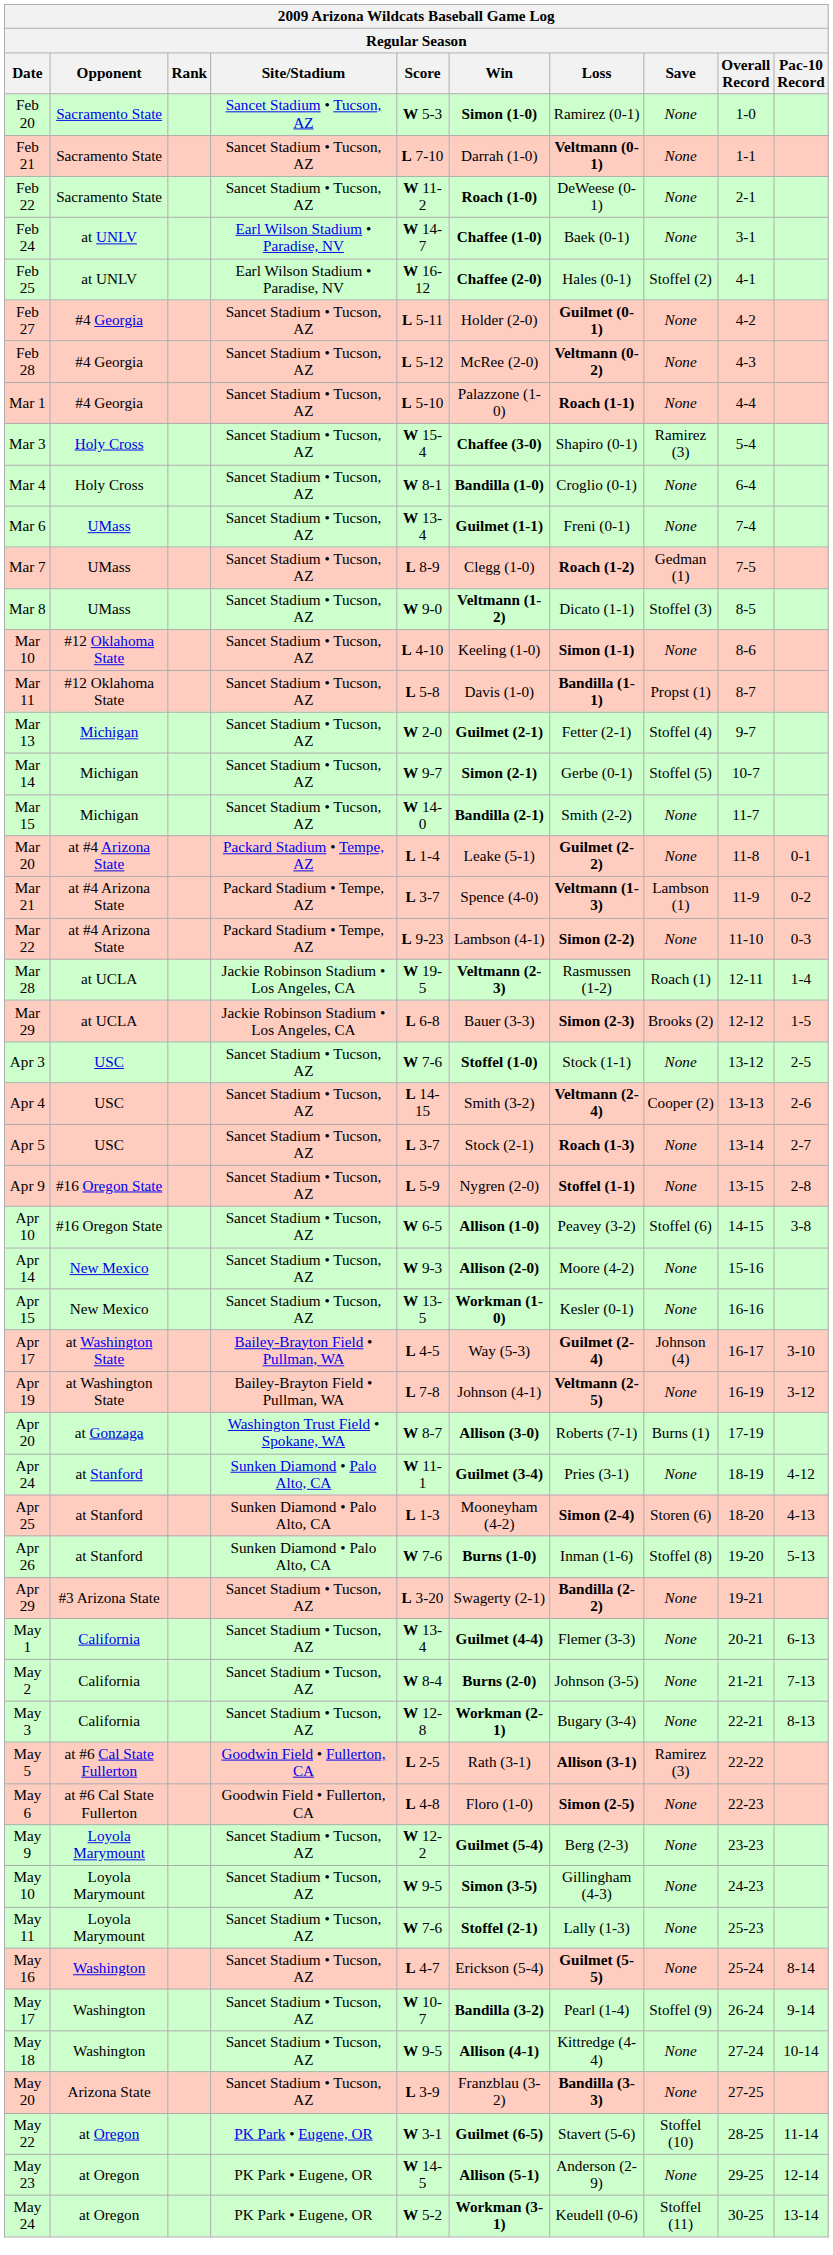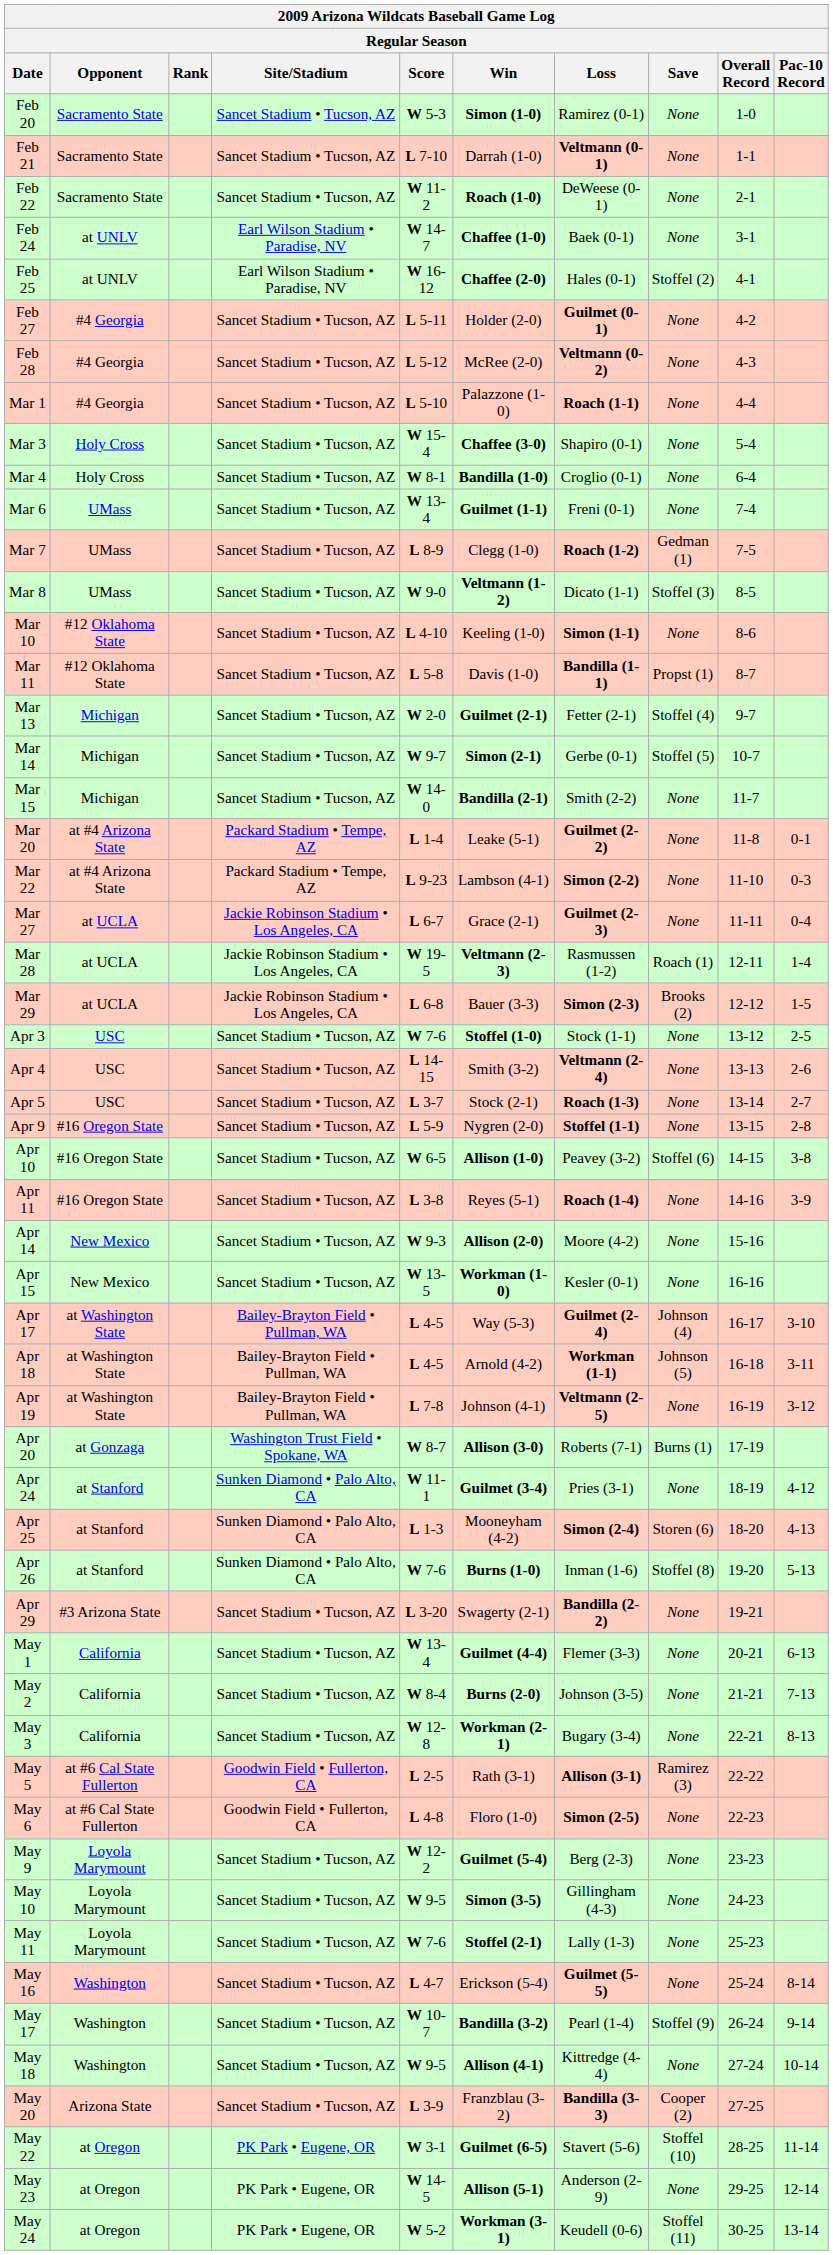(681, 444) Ramirez (3) -> (683, 444) None
- row: (27, 897)
+ row: (27, 921)
(681, 1103) Cooper (2) -> (683, 1069) None
+ row: (27, 1199)
+ row: (27, 1364)
(681, 2092) None -> (683, 2106) Cooper (2)
